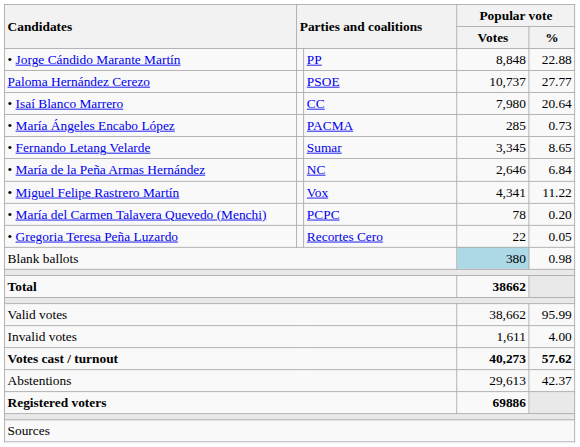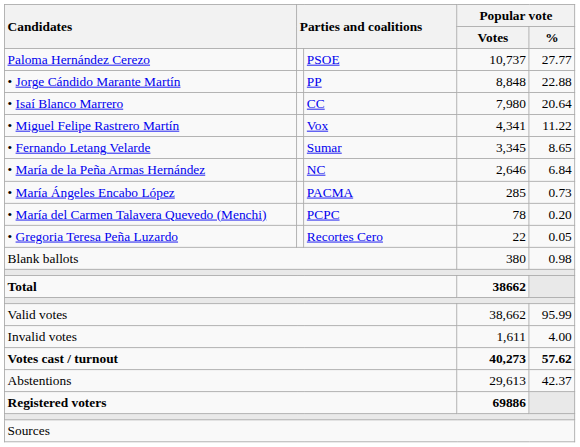rows swapped: (79, 81) <-> (94, 59)
rows swapped: (93, 192) <-> (91, 125)
(516, 258) lightblue background -> (516, 258) no background
